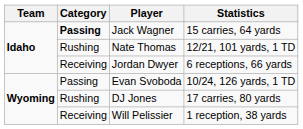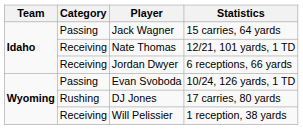(80, 30) bold -> (79, 30) normal
(79, 47) Rushing -> (83, 47) Receiving
